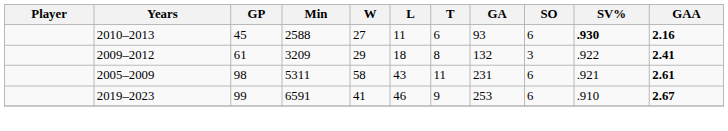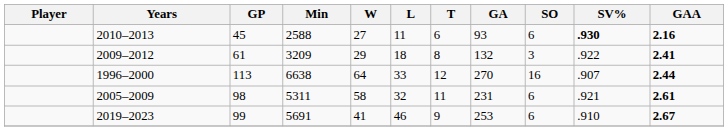+ row: (125, 75)
(400, 75) 43 -> (400, 95) 32
(298, 95) 6591 -> (299, 116) 5691
